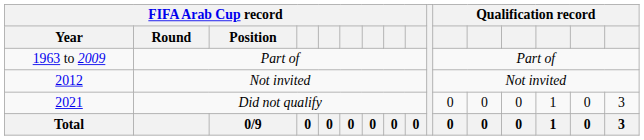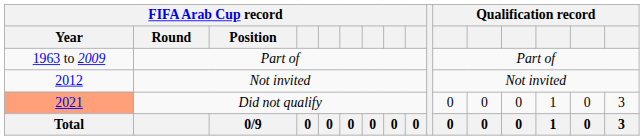(69, 102) no background -> (69, 102) lightsalmon background
